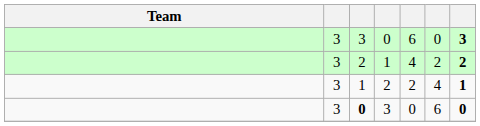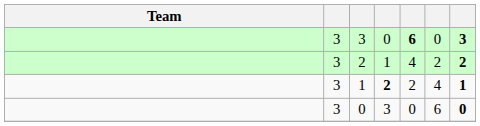(412, 39) normal -> (412, 39) bold
(387, 86) normal -> (387, 86) bold
(362, 109) bold -> (362, 109) normal
